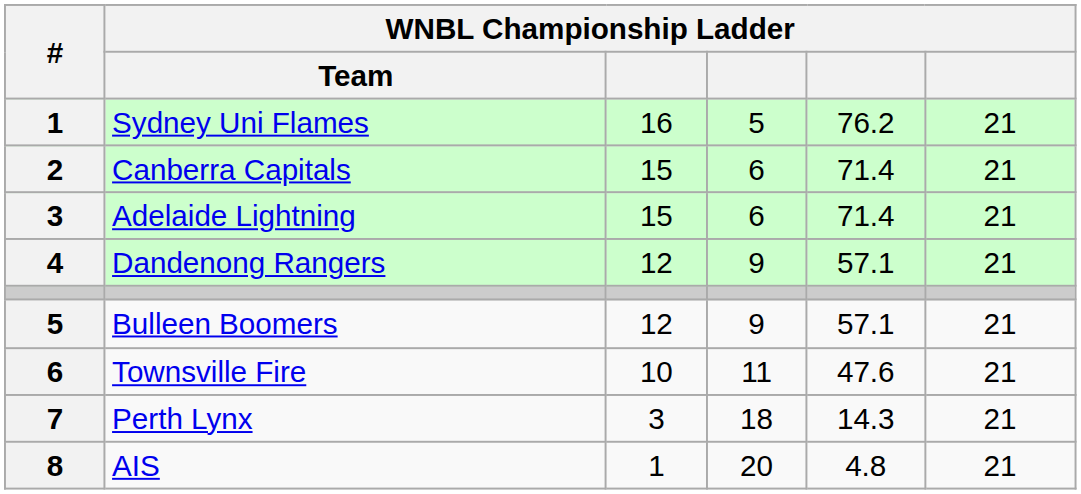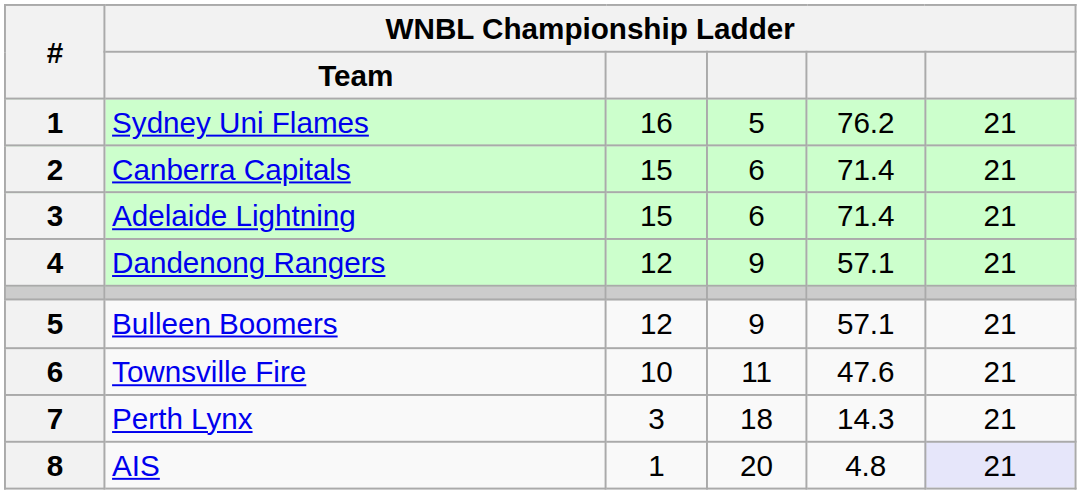(1000, 465) no background -> (1000, 465) lavender background
